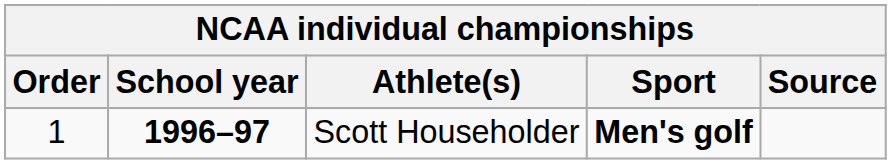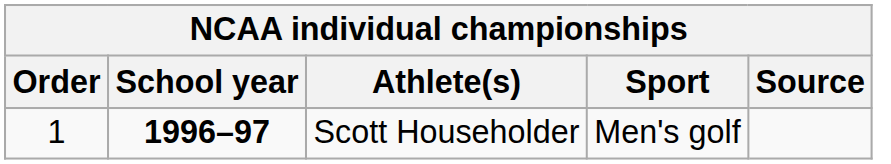(674, 132) bold -> (667, 132) normal
